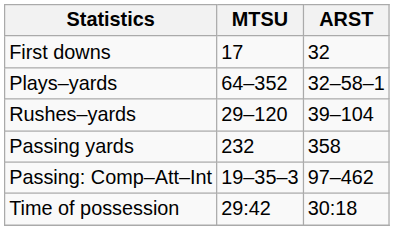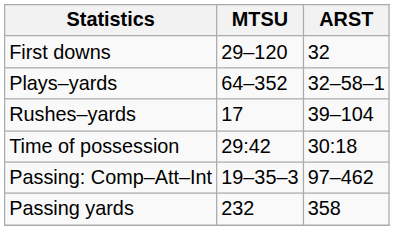(232, 51) 17 -> (254, 51) 29–120
(254, 114) 29–120 -> (232, 114) 17
rows swapped: (72, 146) <-> (94, 209)
